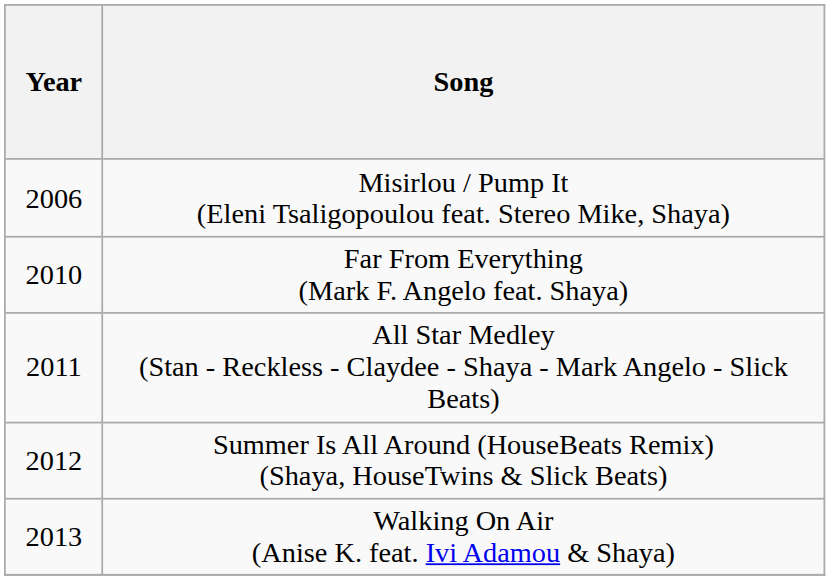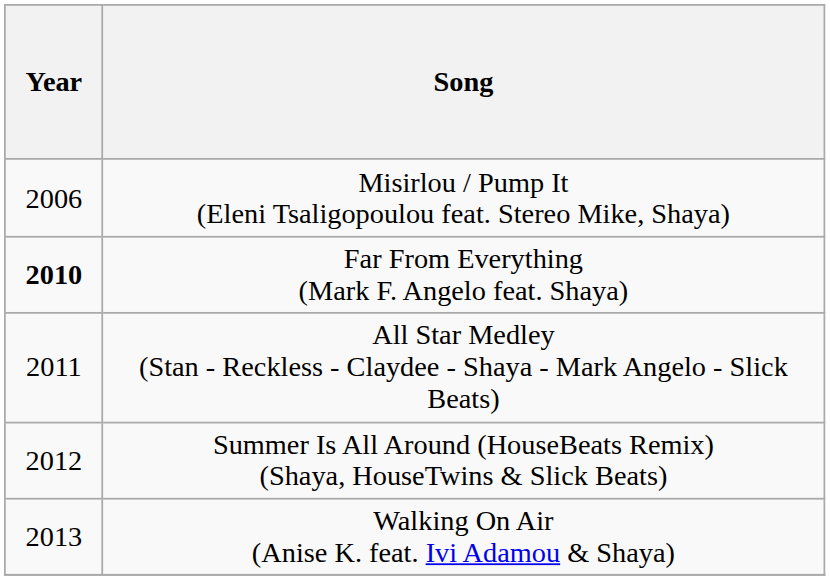(54, 274) normal -> (54, 274) bold
